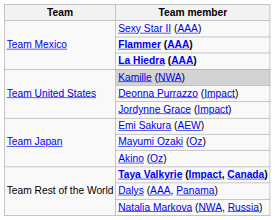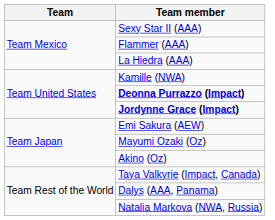(155, 45) bold -> (153, 45) normal
(157, 61) bold -> (155, 61) normal
(152, 77) lightgrey background -> (152, 77) no background
(178, 93) normal -> (181, 93) bold
(175, 110) normal -> (179, 110) bold
(193, 175) bold -> (189, 175) normal
